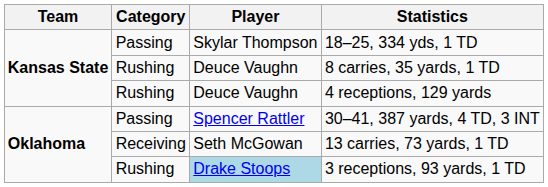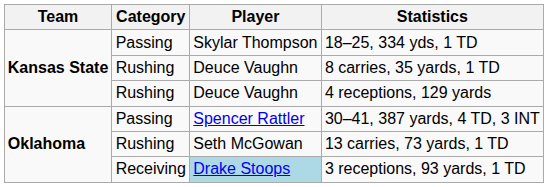(151, 144) Receiving -> (145, 144) Rushing
(145, 169) Rushing -> (151, 169) Receiving
